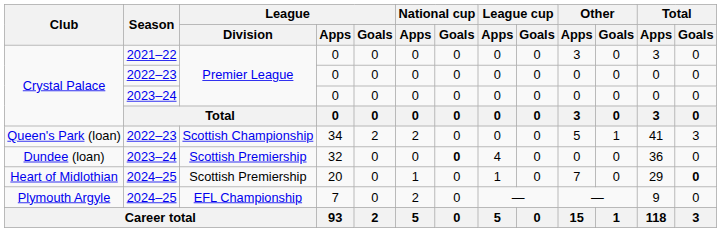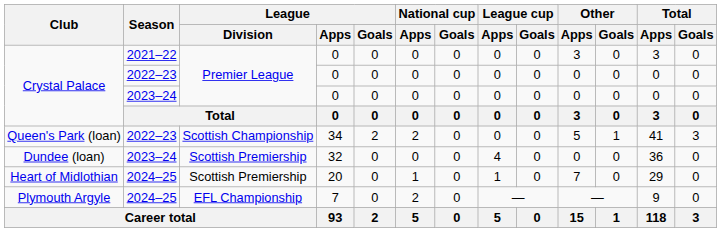(457, 156) bold -> (457, 156) normal
(696, 177) bold -> (696, 177) normal
